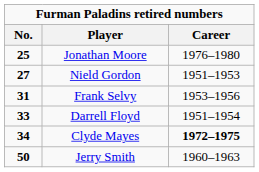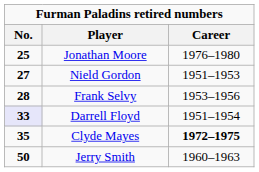(23, 95) 31 -> (23, 95) 28
(23, 116) no background -> (23, 116) lavender background
(23, 136) 34 -> (23, 136) 35
